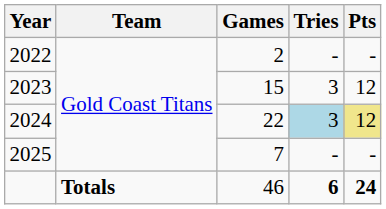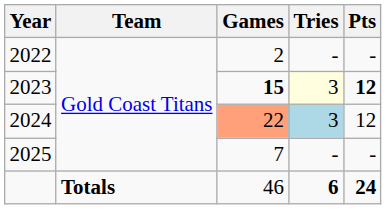(273, 87) normal -> (273, 87) bold
(333, 87) no background -> (333, 87) lightyellow background
(366, 87) normal -> (366, 87) bold
(273, 120) no background -> (273, 120) lightsalmon background
(366, 120) khaki background -> (366, 120) no background
